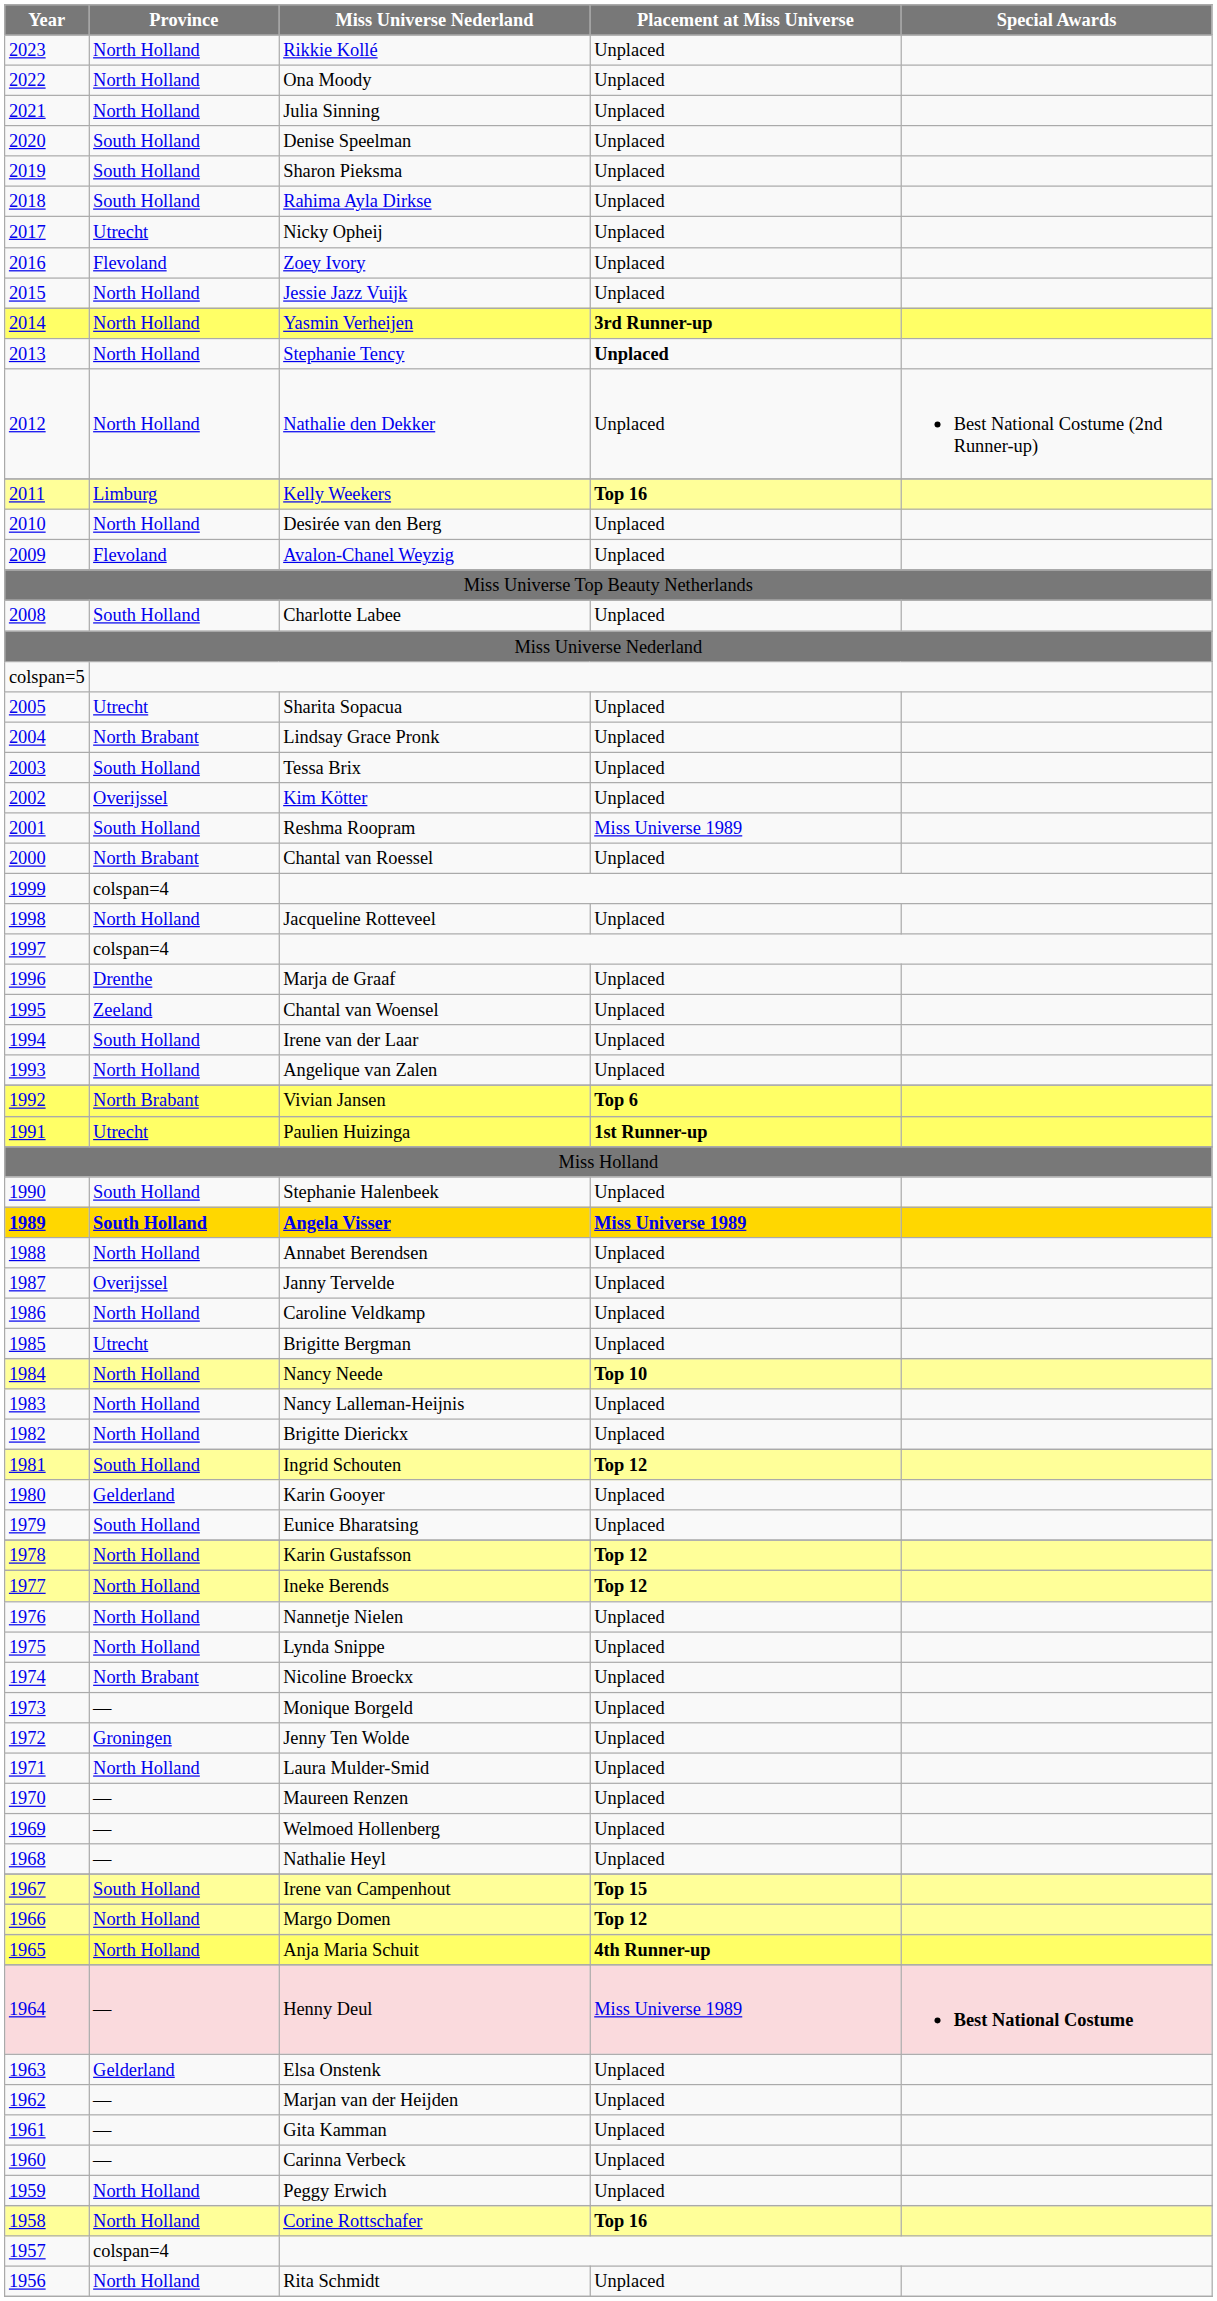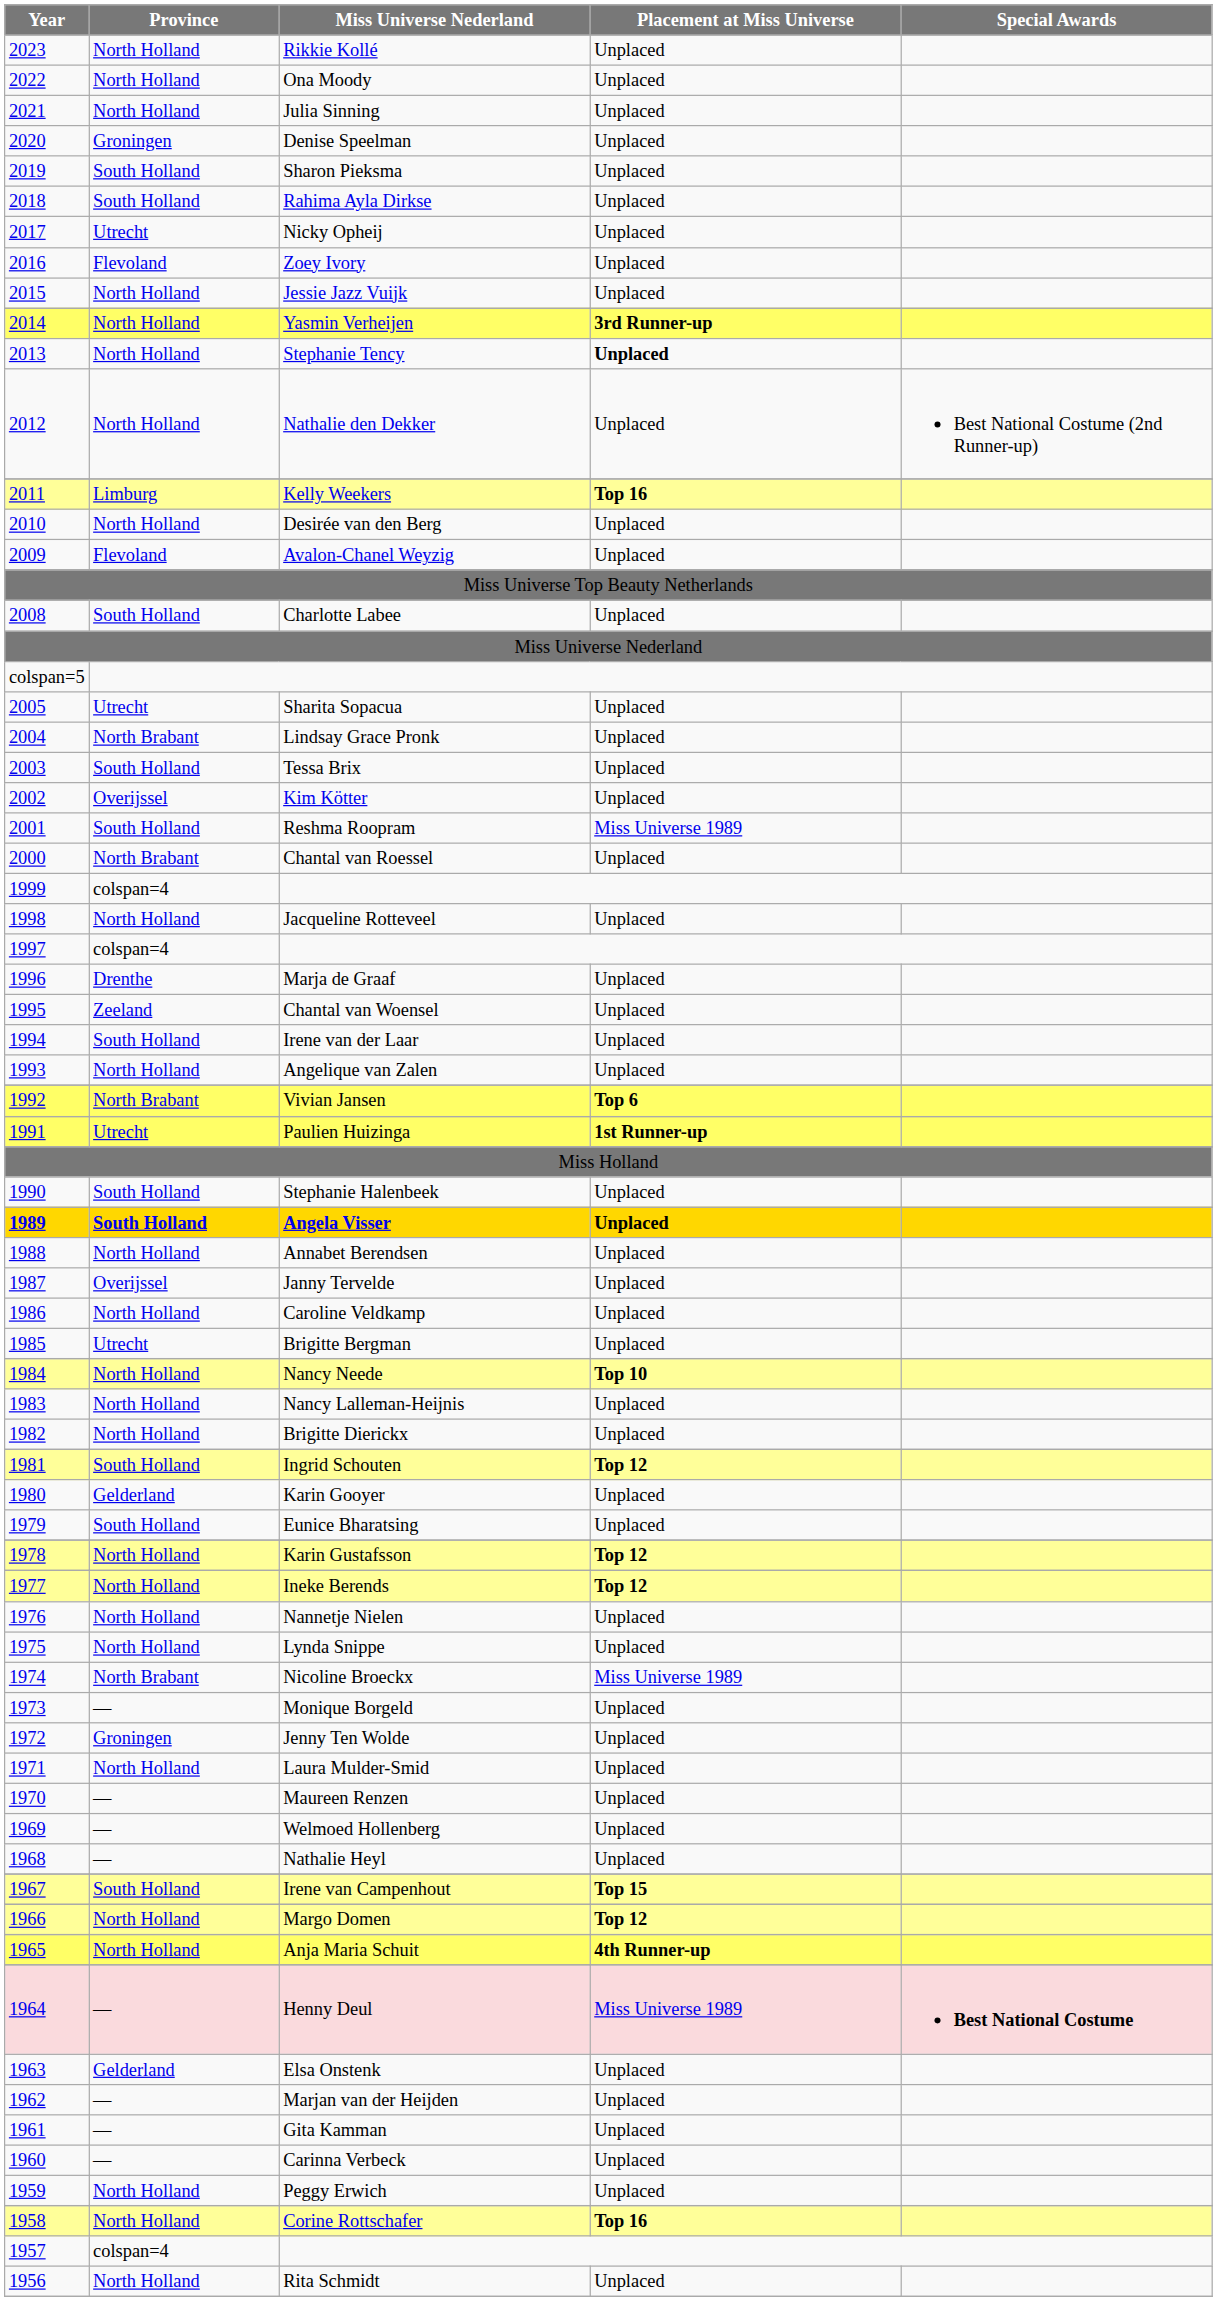(146, 141) South Holland -> (132, 141) Groningen
(670, 1222) Miss Universe 1989 -> (631, 1222) Unplaced
(629, 1677) Unplaced -> (668, 1677) Miss Universe 1989
